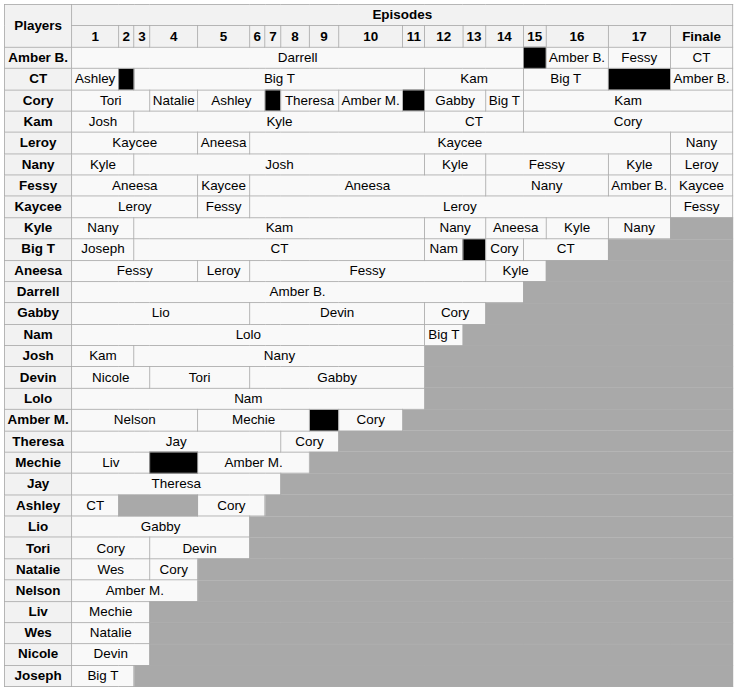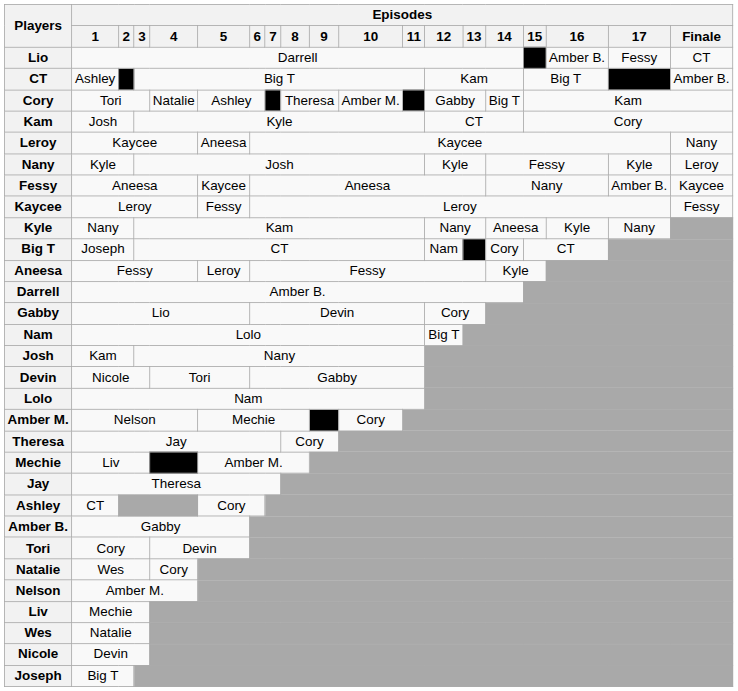(38, 57) Amber B. -> (38, 57) Lio
(38, 526) Lio -> (38, 526) Amber B.
